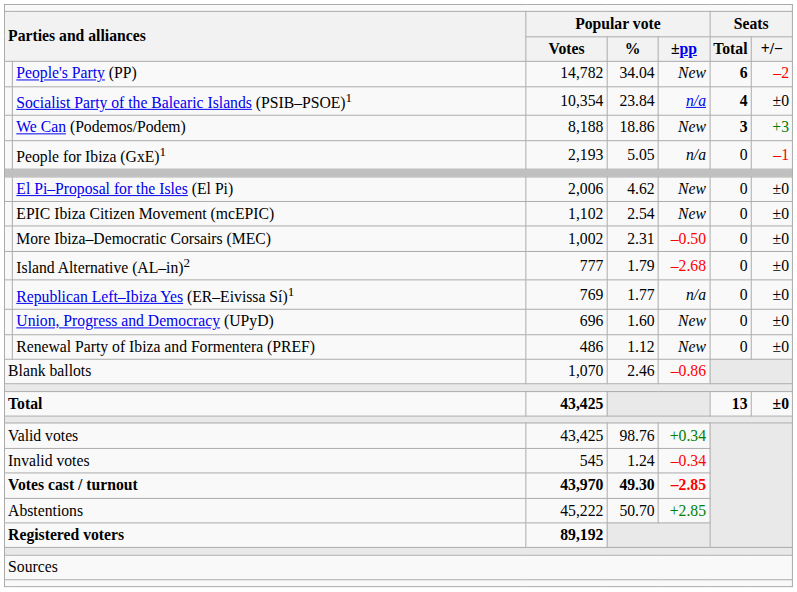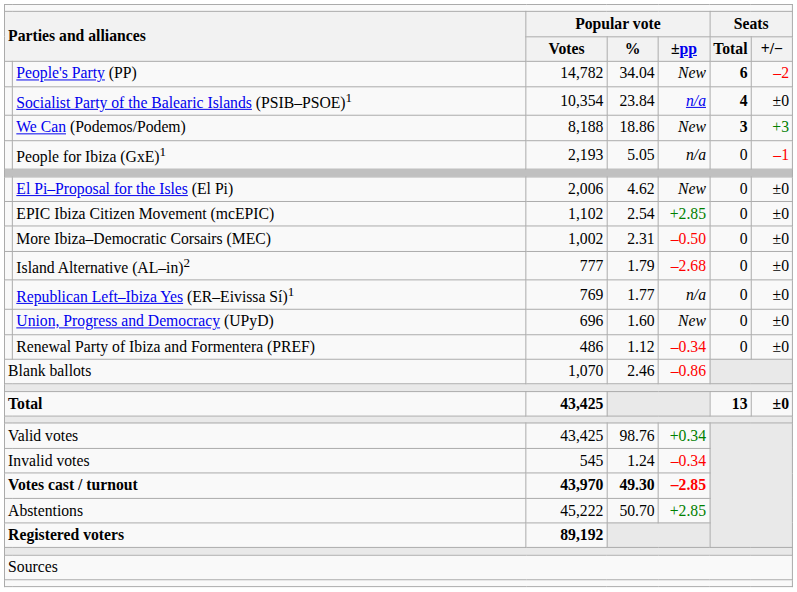(692, 213) New -> (688, 213) +2.85
(692, 346) New -> (688, 346) –0.34
